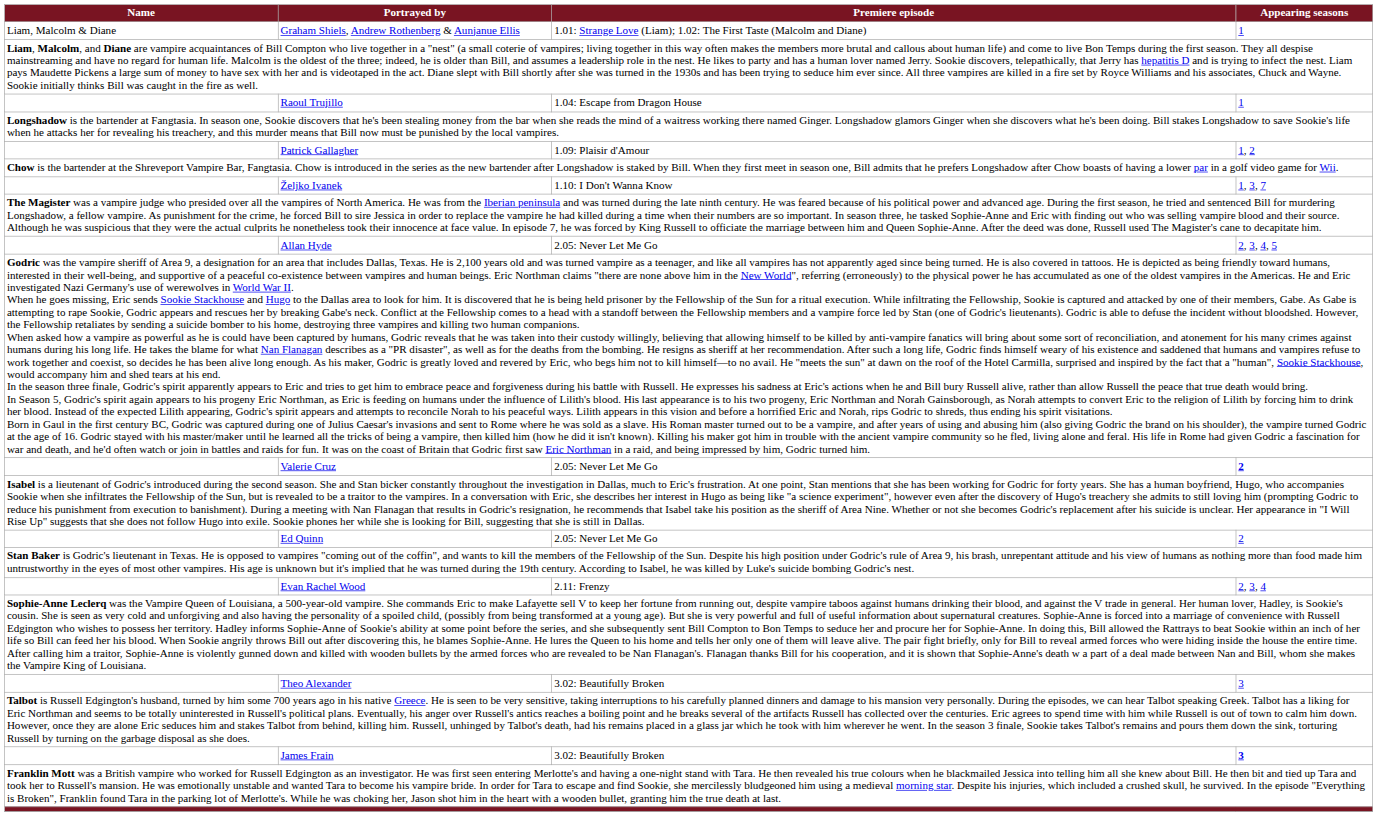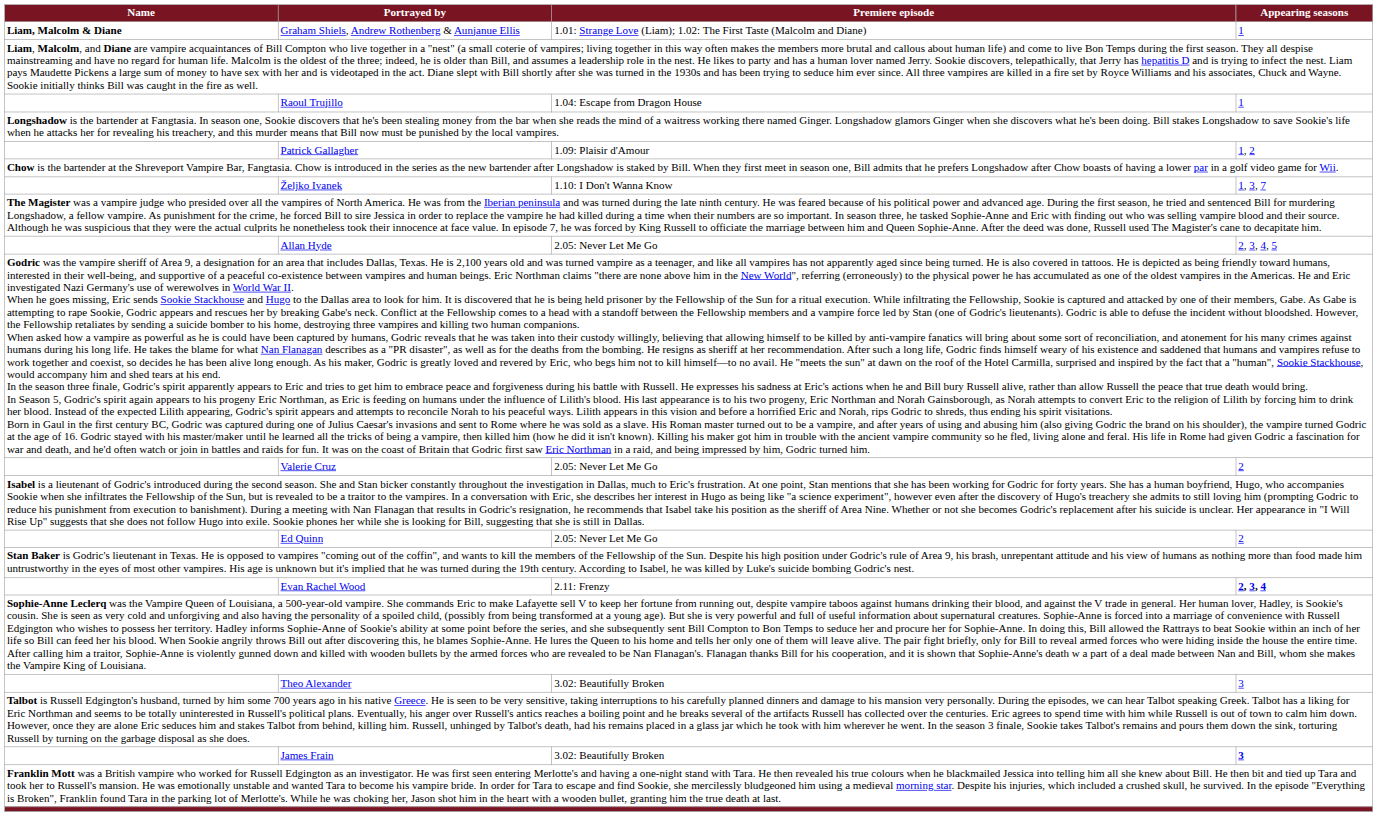(61, 30) normal -> (64, 30) bold
(1241, 466) bold -> (1241, 466) normal
(1252, 586) normal -> (1252, 586) bold
